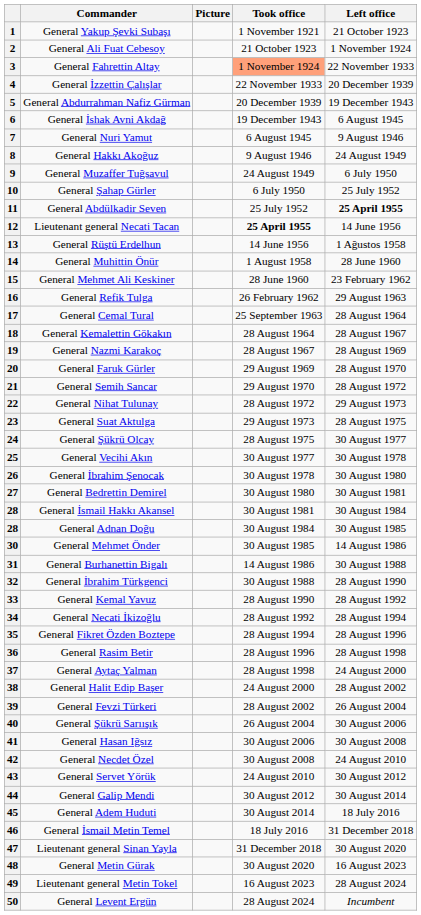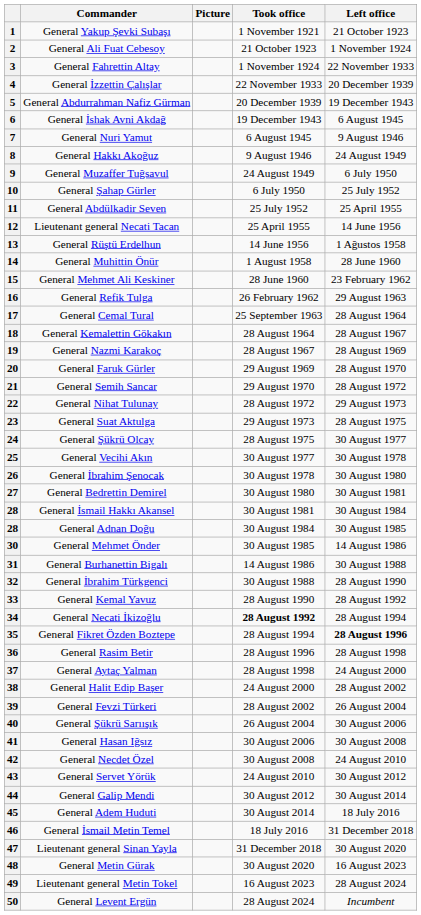(279, 66) lightsalmon background -> (279, 66) no background
(371, 208) bold -> (371, 208) normal
(279, 226) bold -> (279, 226) normal
(279, 617) normal -> (279, 617) bold
(371, 635) normal -> (371, 635) bold
